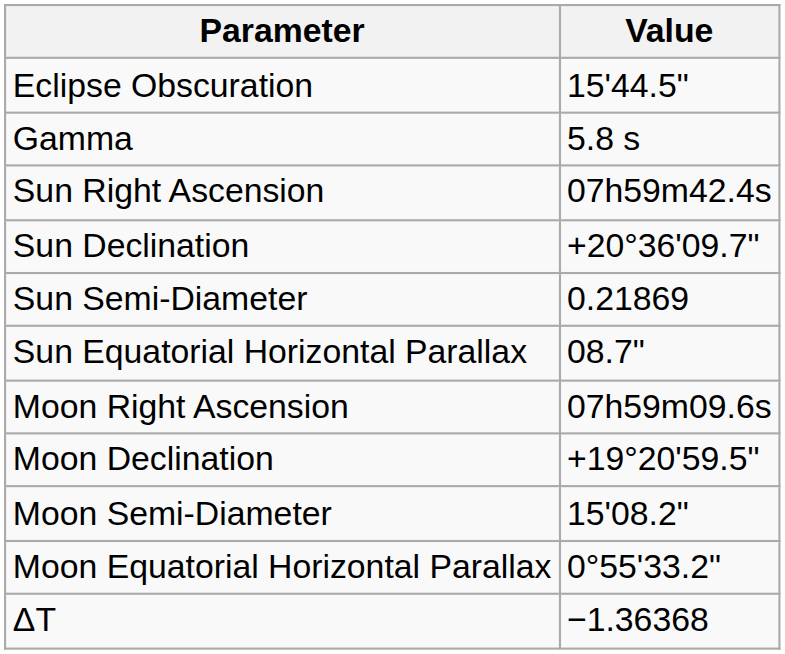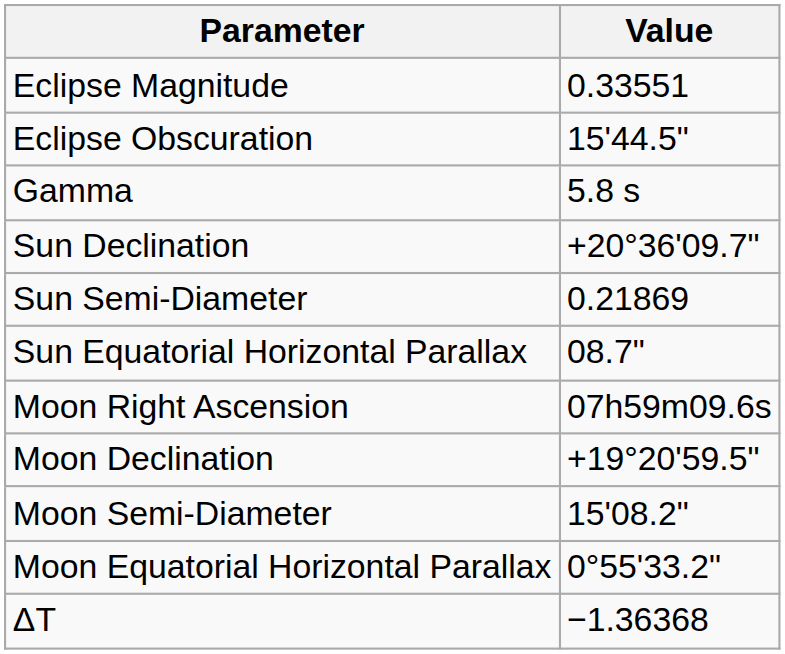+ row: (151, 84)
- row: (169, 191)
